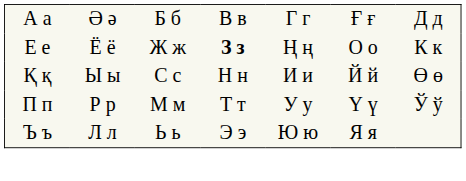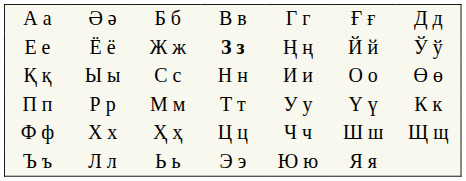(363, 47) О о -> (363, 47) Й й
(428, 47) К к -> (428, 47) Ў ў
(363, 76) Й й -> (363, 76) О о
(428, 104) Ў ў -> (428, 104) К к
+ row: (37, 133)
